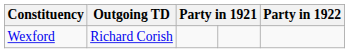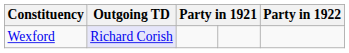(132, 36) no background -> (132, 36) lavender background
